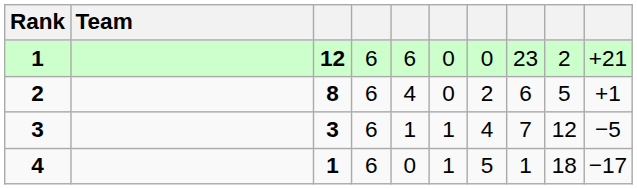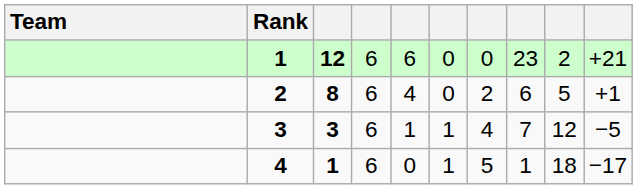columns swapped: (37, 22) <-> (104, 22)
